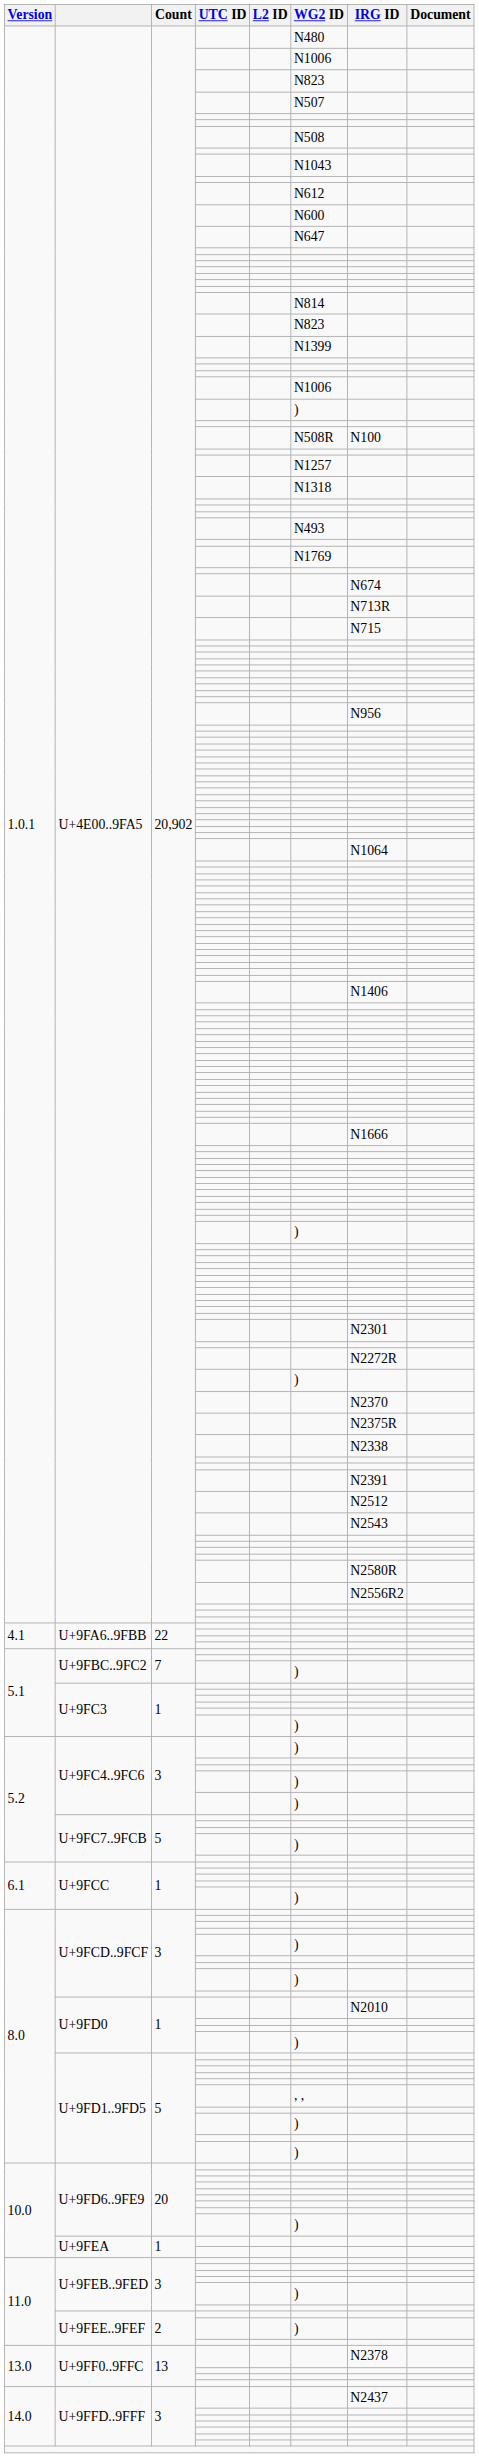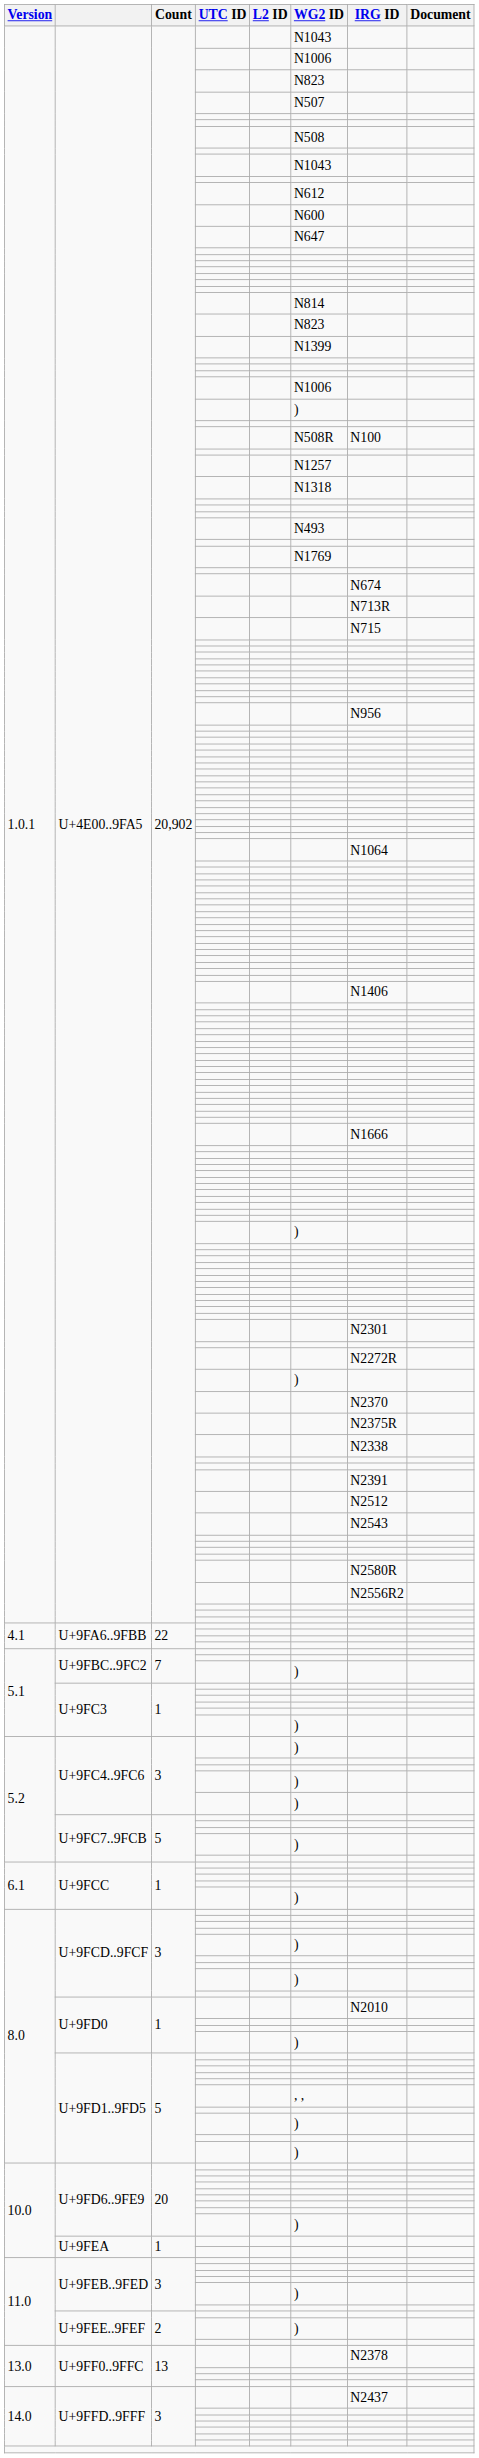(309, 37) N480 -> (313, 37) N1043
